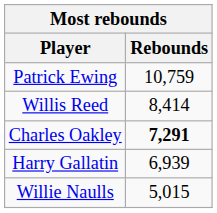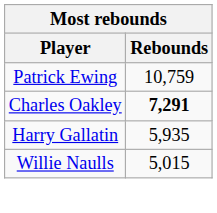- row: (65, 105)
(169, 163) 6,939 -> (169, 134) 5,935
